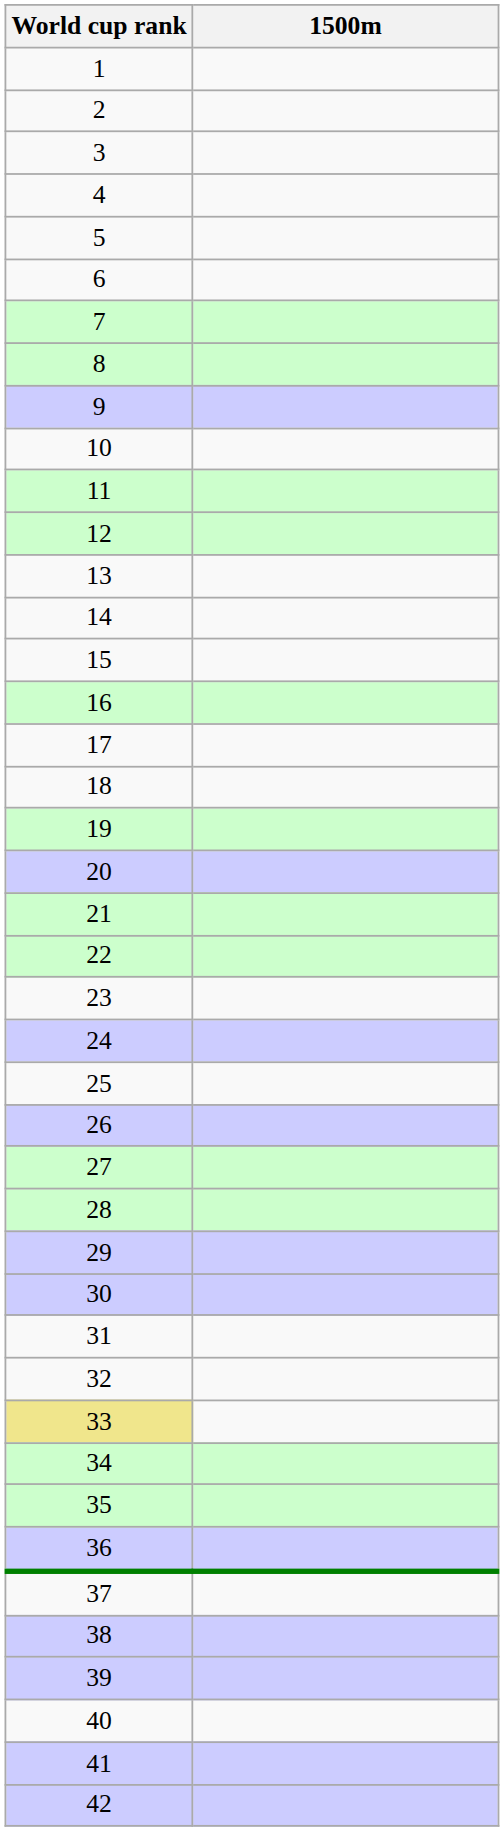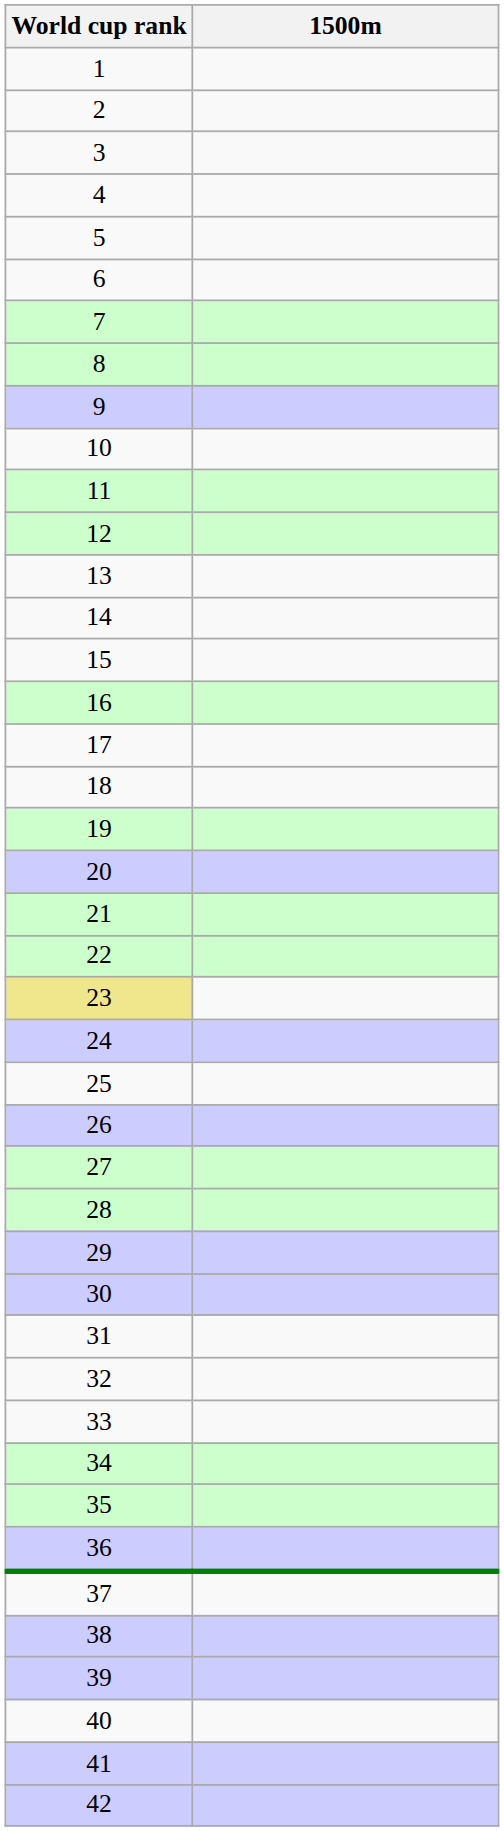(99, 998) no background -> (99, 998) khaki background
(99, 1421) khaki background -> (99, 1421) no background
